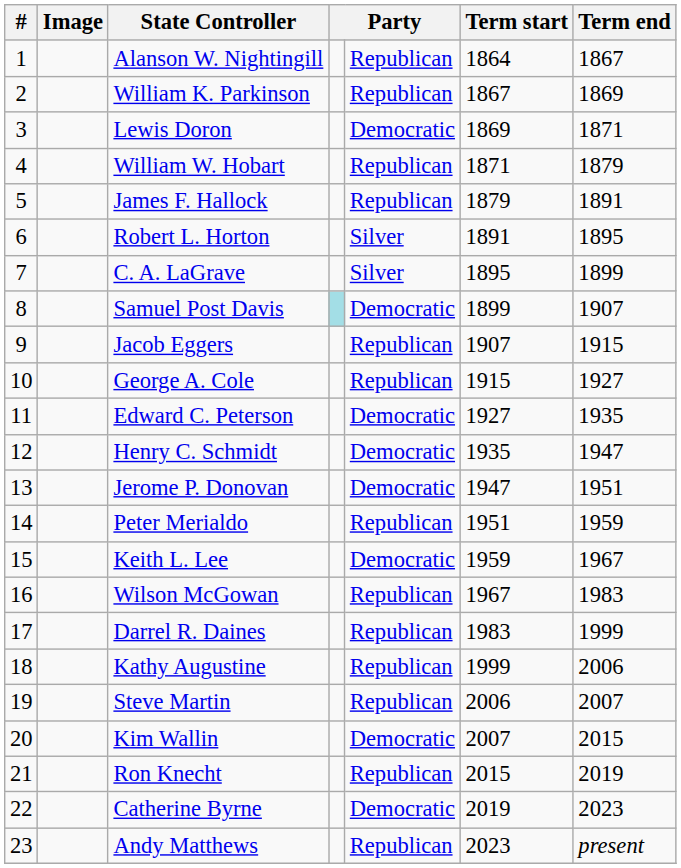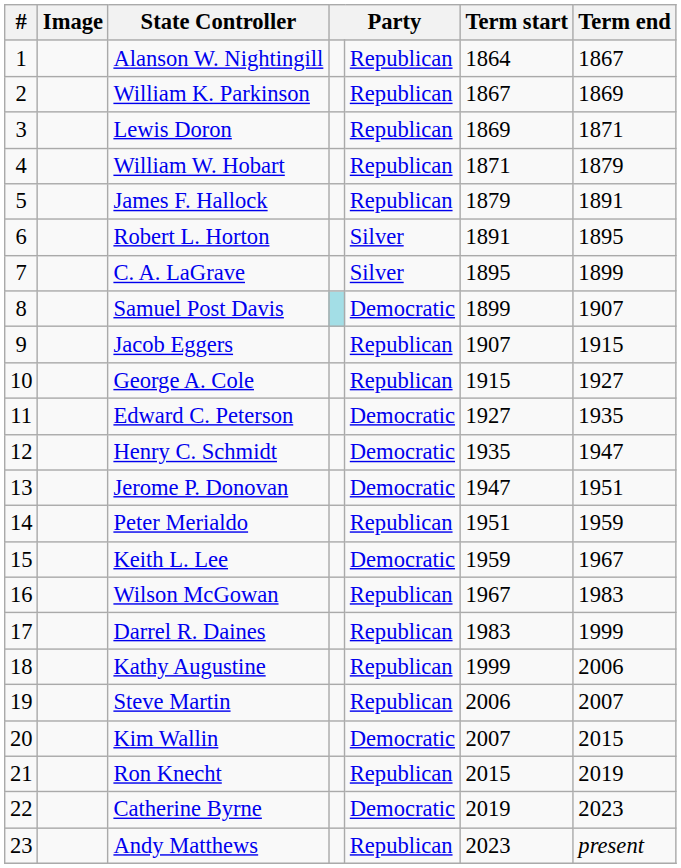(402, 129) Democratic -> (401, 129) Republican
